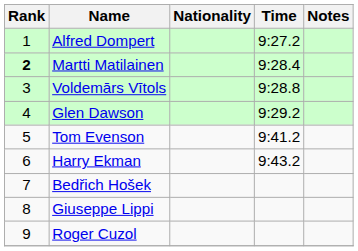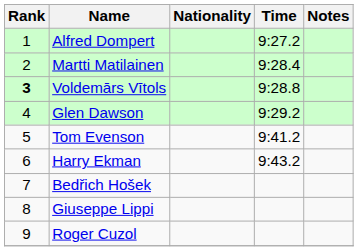(27, 64) bold -> (27, 64) normal
(27, 88) normal -> (27, 88) bold
